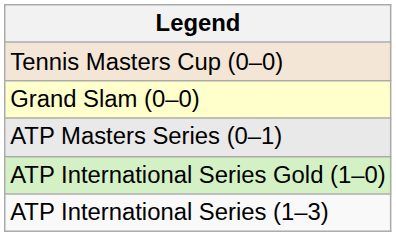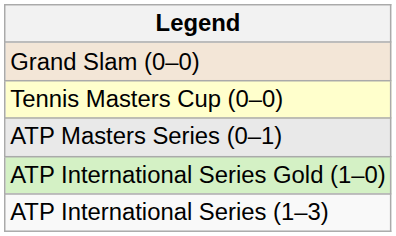(147, 61) Tennis Masters Cup (0–0) -> (105, 61) Grand Slam (0–0)
(105, 99) Grand Slam (0–0) -> (147, 99) Tennis Masters Cup (0–0)
